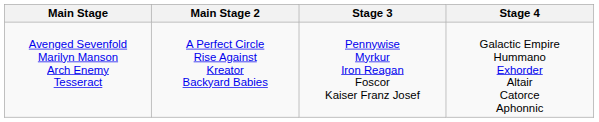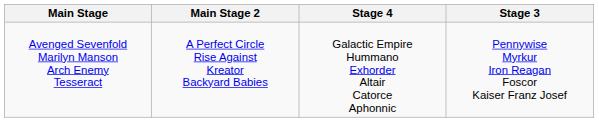columns swapped: (372, 13) <-> (520, 13)
